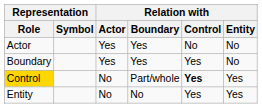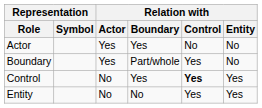(139, 62) Yes -> (155, 62) Part/whole
(23, 78) gold background -> (23, 78) no background
(155, 78) Part/whole -> (139, 78) Yes
